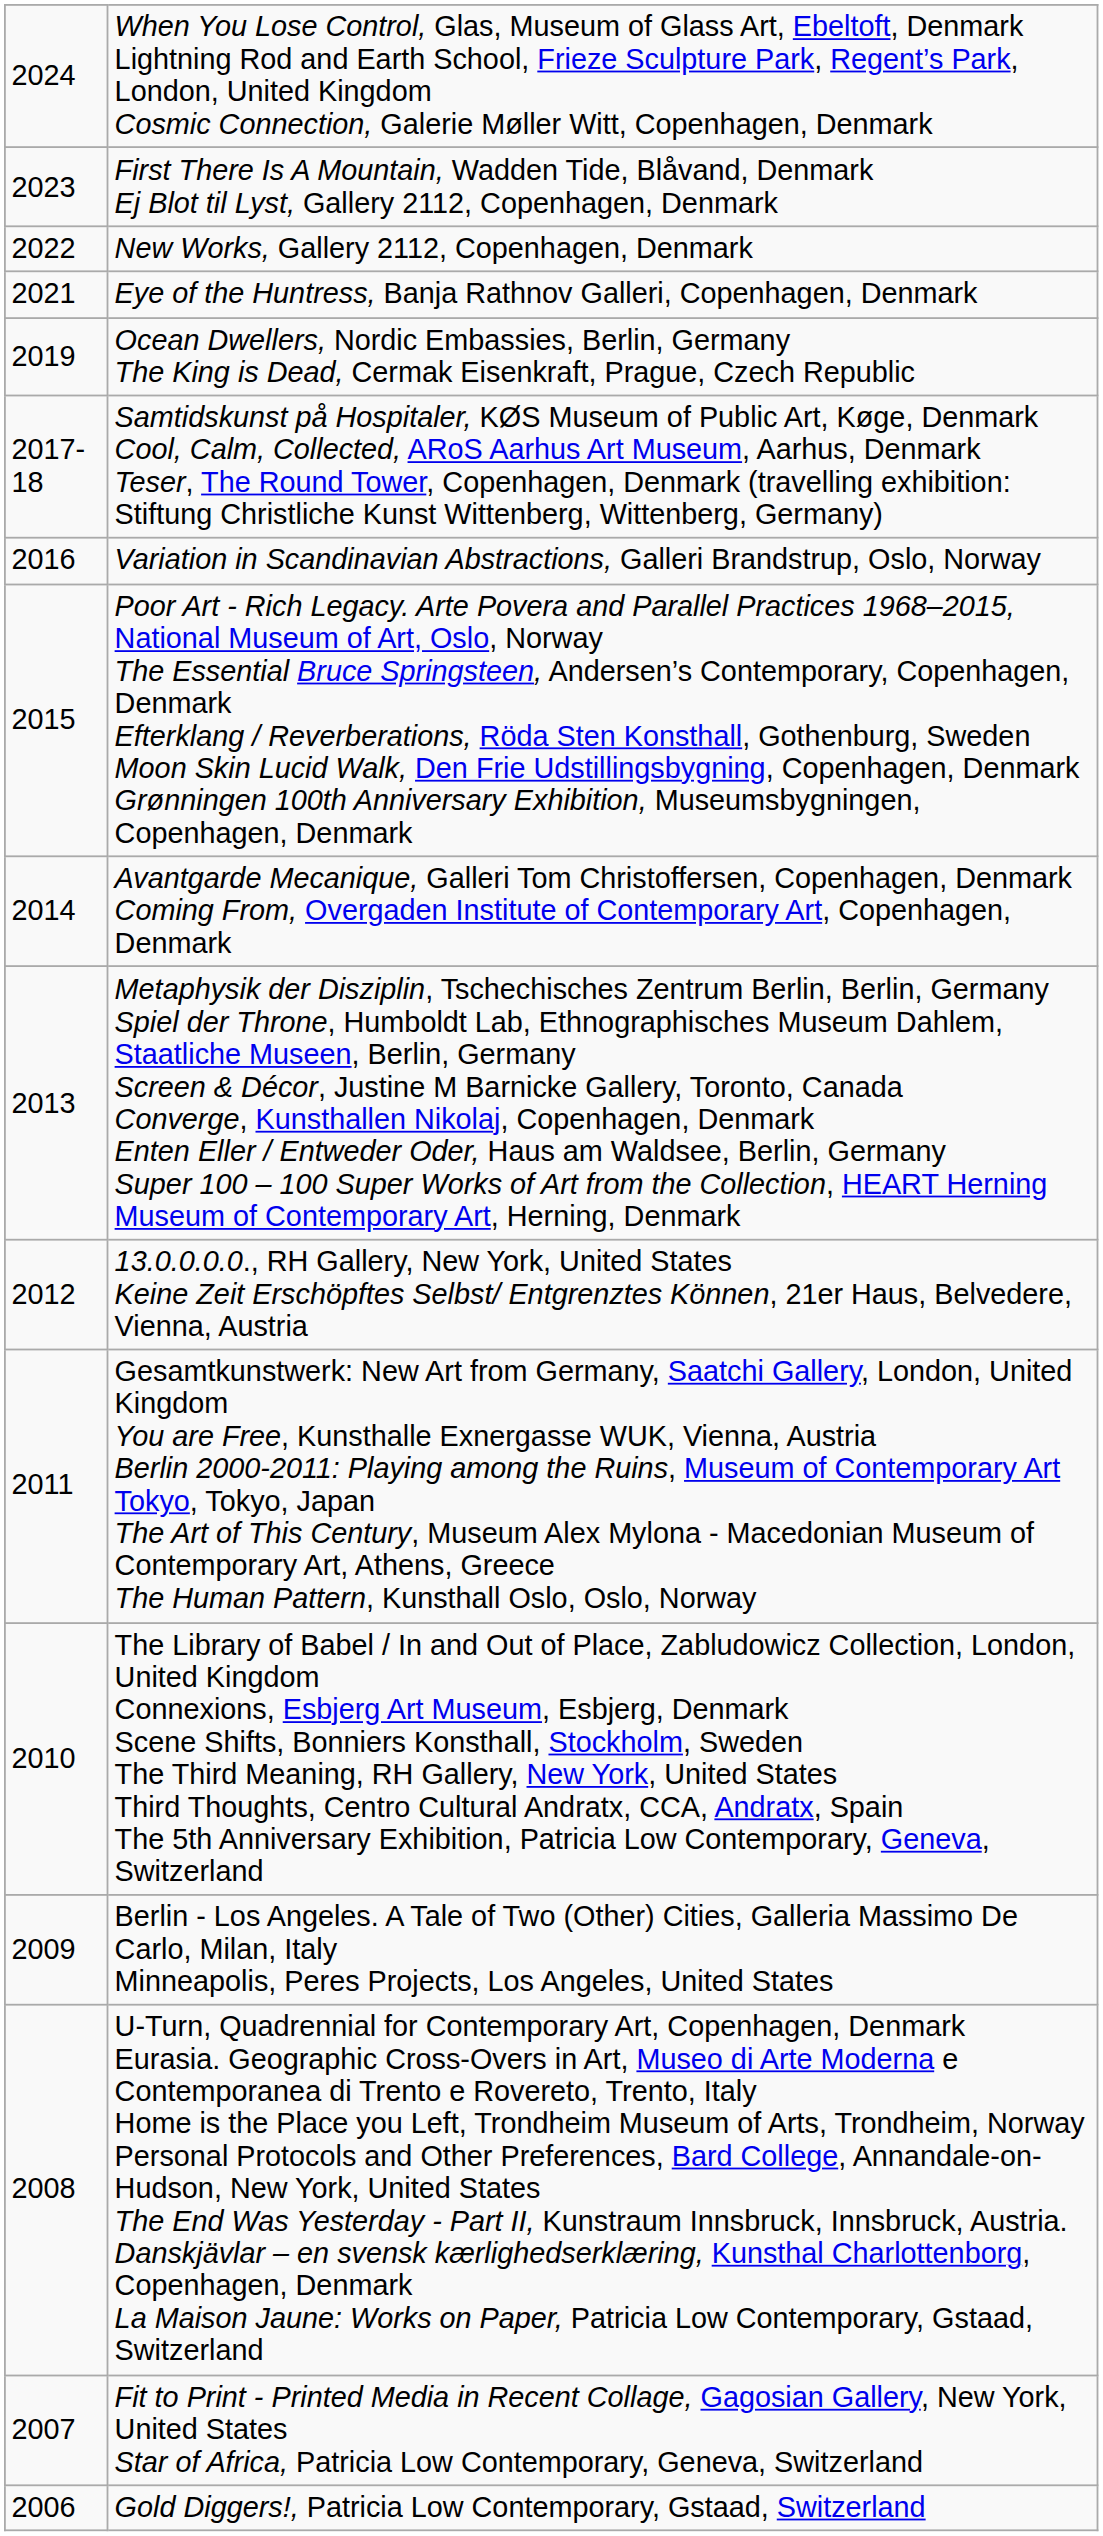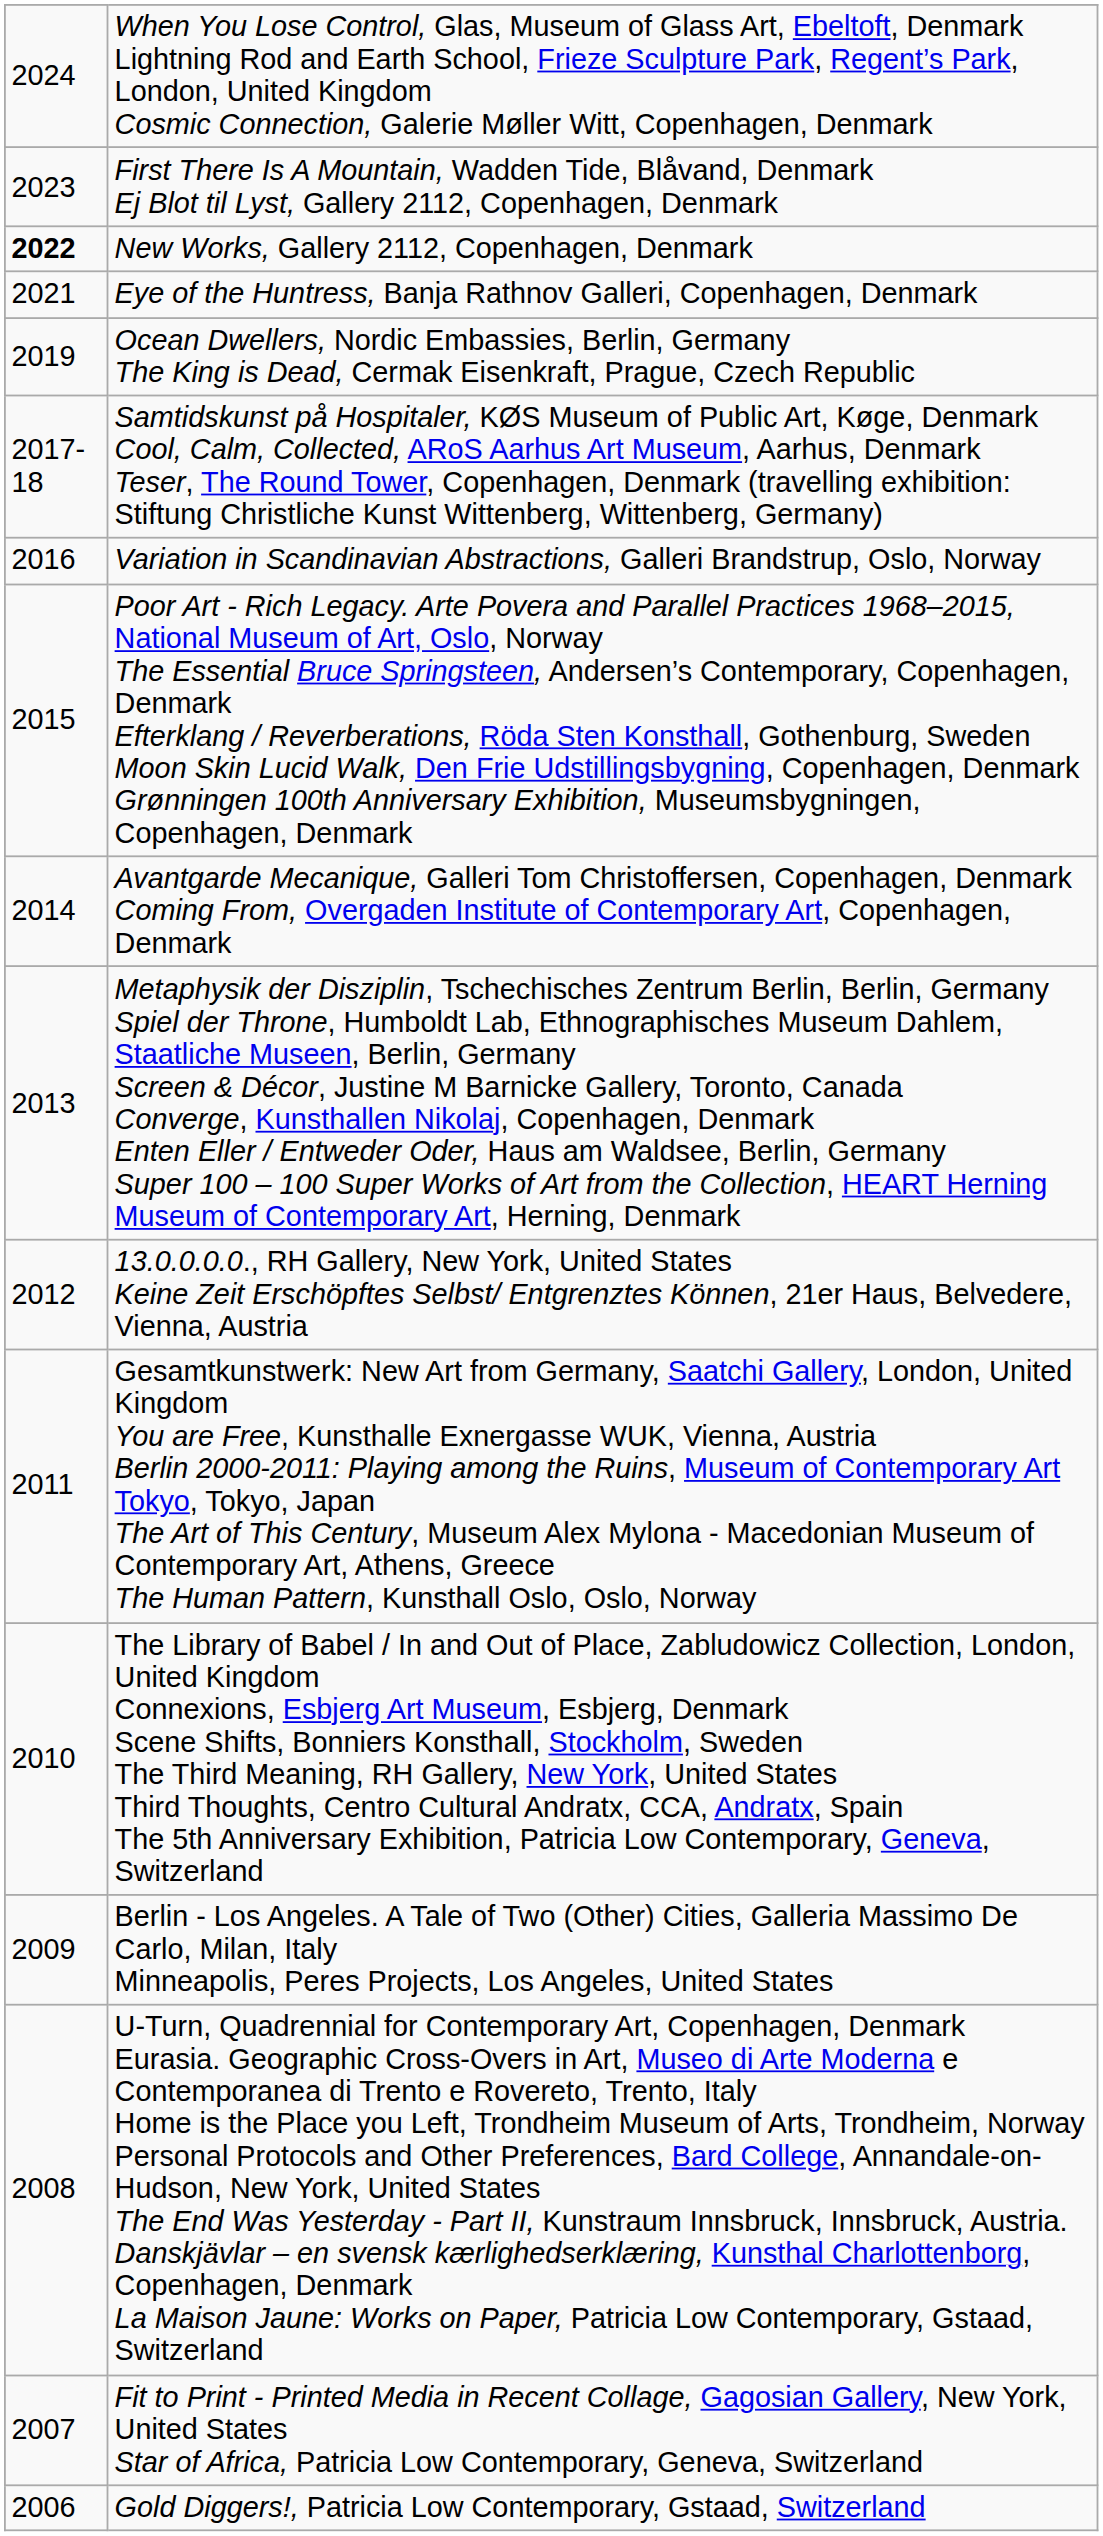(44, 248) normal -> (44, 248) bold
